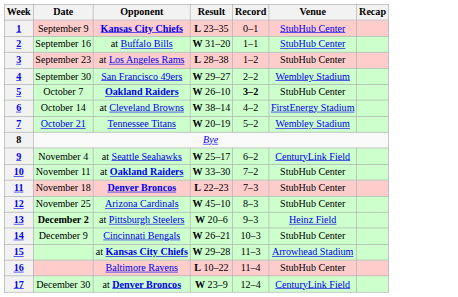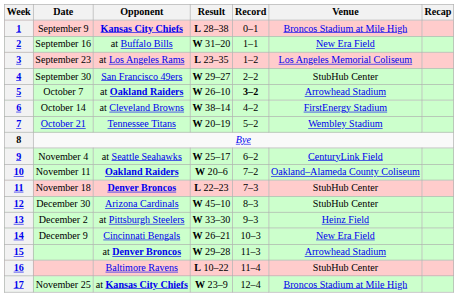(211, 28) L 23–35 -> (211, 28) L 28–38
(313, 28) StubHub Center -> (345, 28) Broncos Stadium at Mile High
(313, 44) StubHub Center -> (345, 44) New Era Field
(211, 60) L 28–38 -> (211, 60) L 23–35
(313, 60) StubHub Center -> (345, 60) Los Angeles Memorial Coliseum
(313, 76) Wembley Stadium -> (345, 76) StubHub Center
(142, 92) Oakland Raiders -> (142, 92) at Oakland Raiders
(313, 92) StubHub Center -> (345, 92) Arrowhead Stadium
(142, 172) at Oakland Raiders -> (142, 172) Oakland Raiders
(211, 172) W 33–30 -> (211, 172) W 20–6
(313, 172) StubHub Center -> (345, 172) Oakland–Alameda County Coliseum
(63, 204) November 25 -> (63, 204) December 30
(63, 220) bold -> (63, 220) normal
(211, 220) W 20–6 -> (211, 220) W 33–30
(313, 236) StubHub Center -> (345, 236) New Era Field
(142, 252) at Kansas City Chiefs -> (142, 252) at Denver Broncos
(63, 284) December 30 -> (63, 284) November 25
(142, 284) at Denver Broncos -> (142, 284) at Kansas City Chiefs
(313, 284) CenturyLink Field -> (345, 284) Broncos Stadium at Mile High
